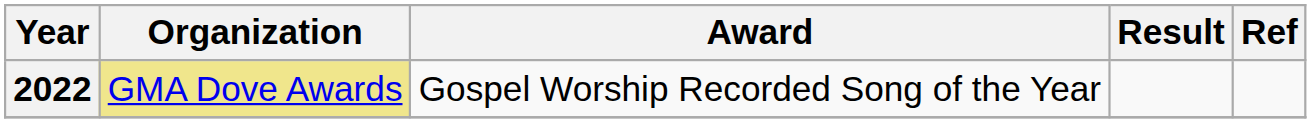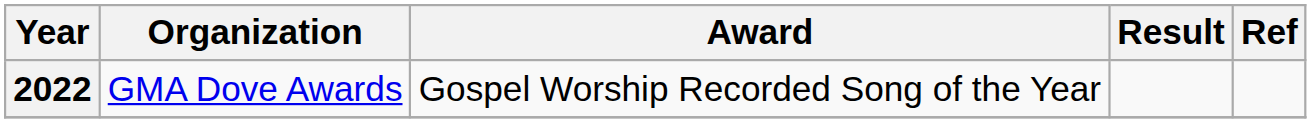(255, 88) khaki background -> (255, 88) no background
